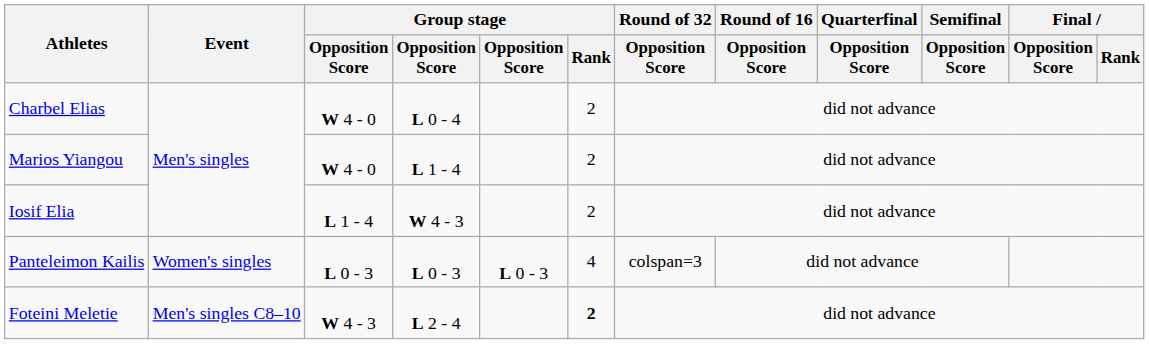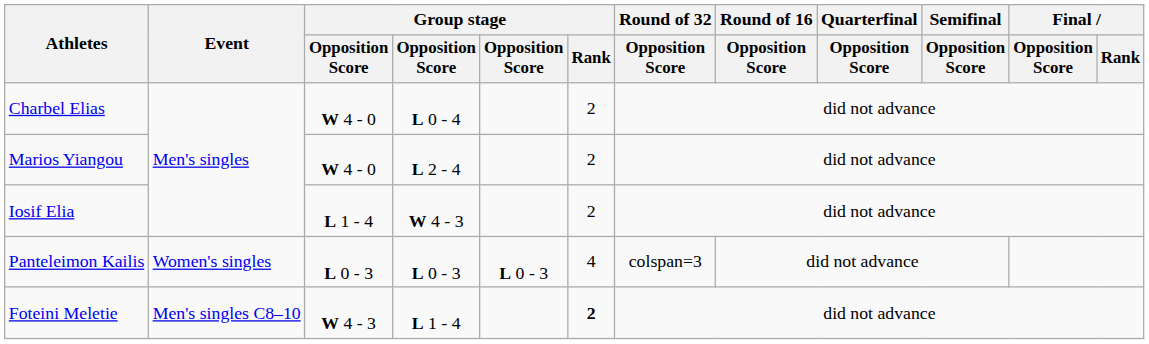(436, 170) L 1 - 4 -> (436, 170) L 2 - 4
(436, 323) L 2 - 4 -> (436, 323) L 1 - 4
